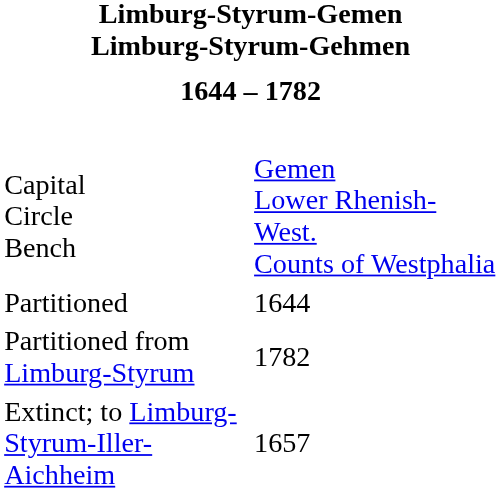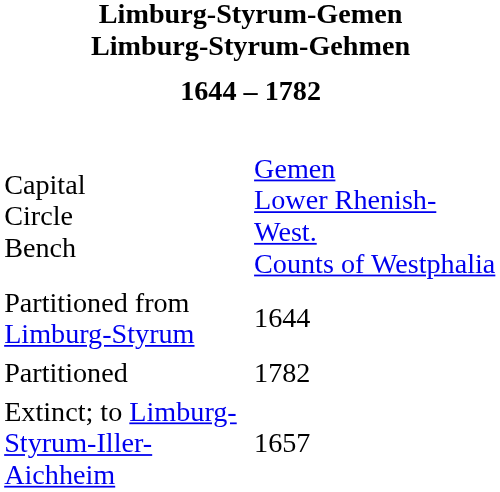(66, 302) Partitioned -> (99, 318) Partitioned from Limburg-Styrum
(99, 356) Partitioned from Limburg-Styrum -> (66, 372) Partitioned
